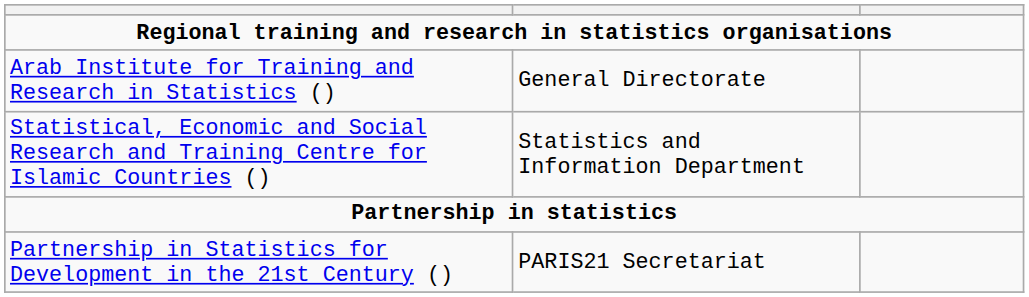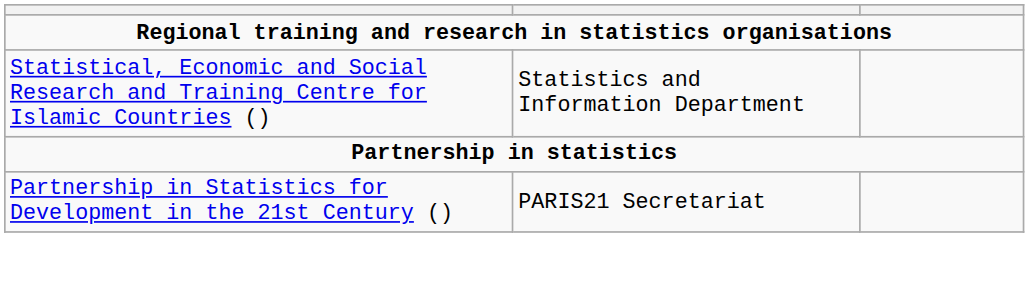- row: (212, 81)
